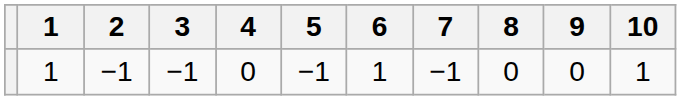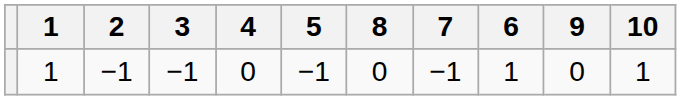columns swapped: (380, 26) <-> (511, 26)
